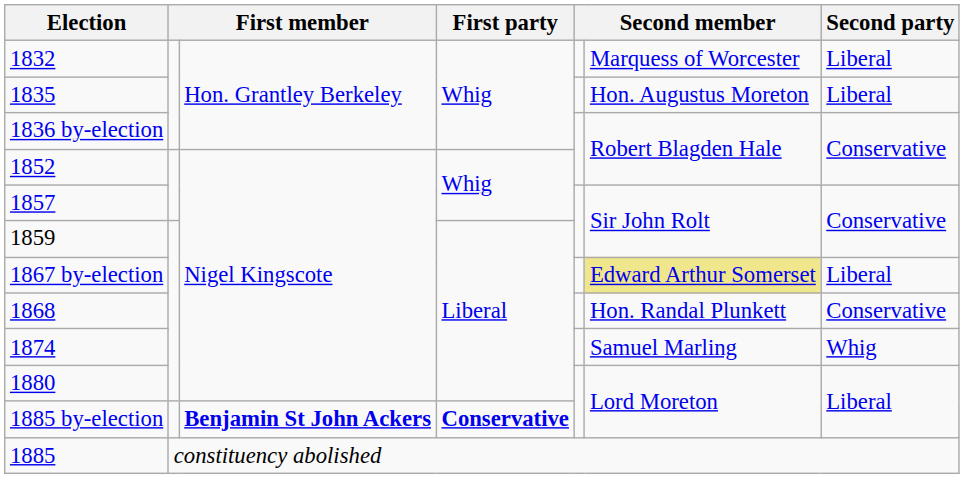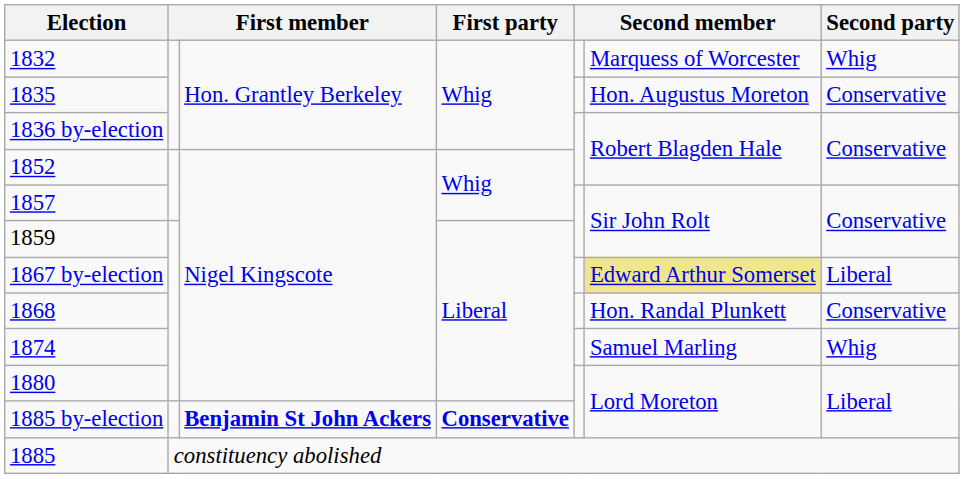(859, 58) Liberal -> (851, 58) Whig
(859, 94) Liberal -> (886, 94) Conservative
